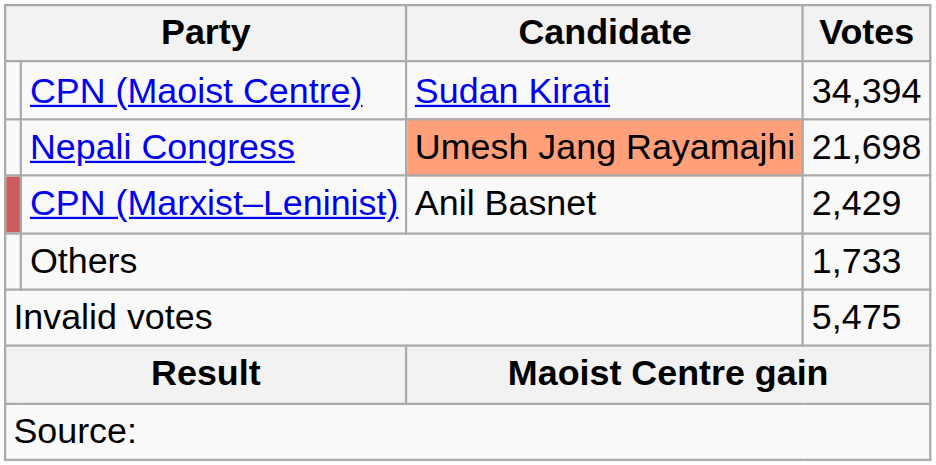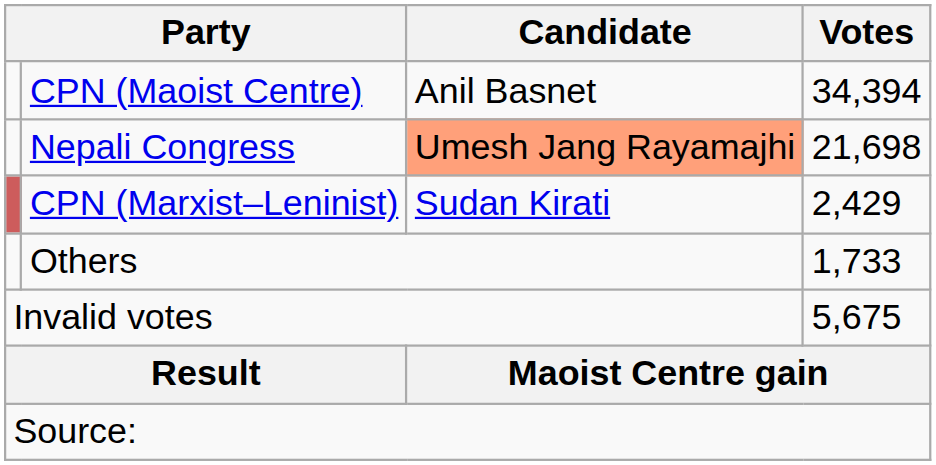(512, 89) Sudan Kirati -> (506, 89) Anil Basnet
(506, 203) Anil Basnet -> (512, 203) Sudan Kirati
(857, 317) 5,475 -> (857, 317) 5,675
